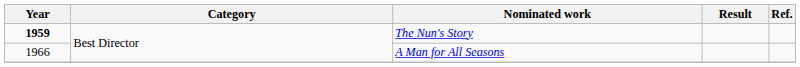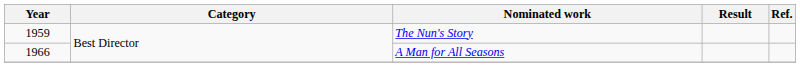(38, 33) bold -> (38, 33) normal
